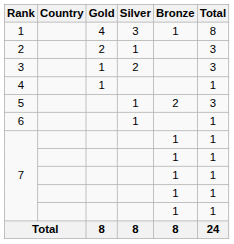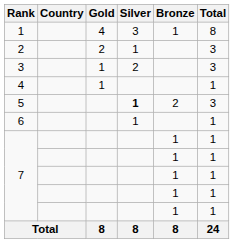(135, 103) normal -> (135, 103) bold
